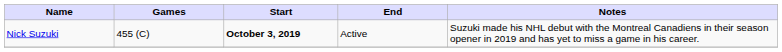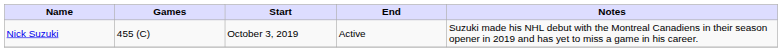(263, 33) bold -> (263, 33) normal
